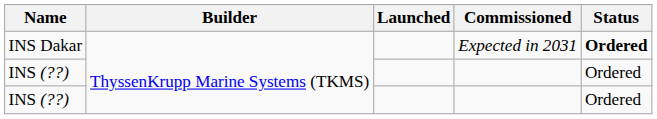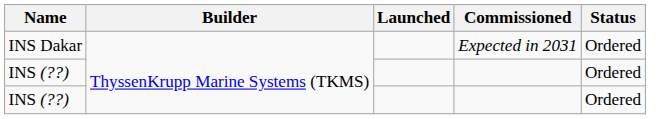(616, 45) bold -> (613, 45) normal
